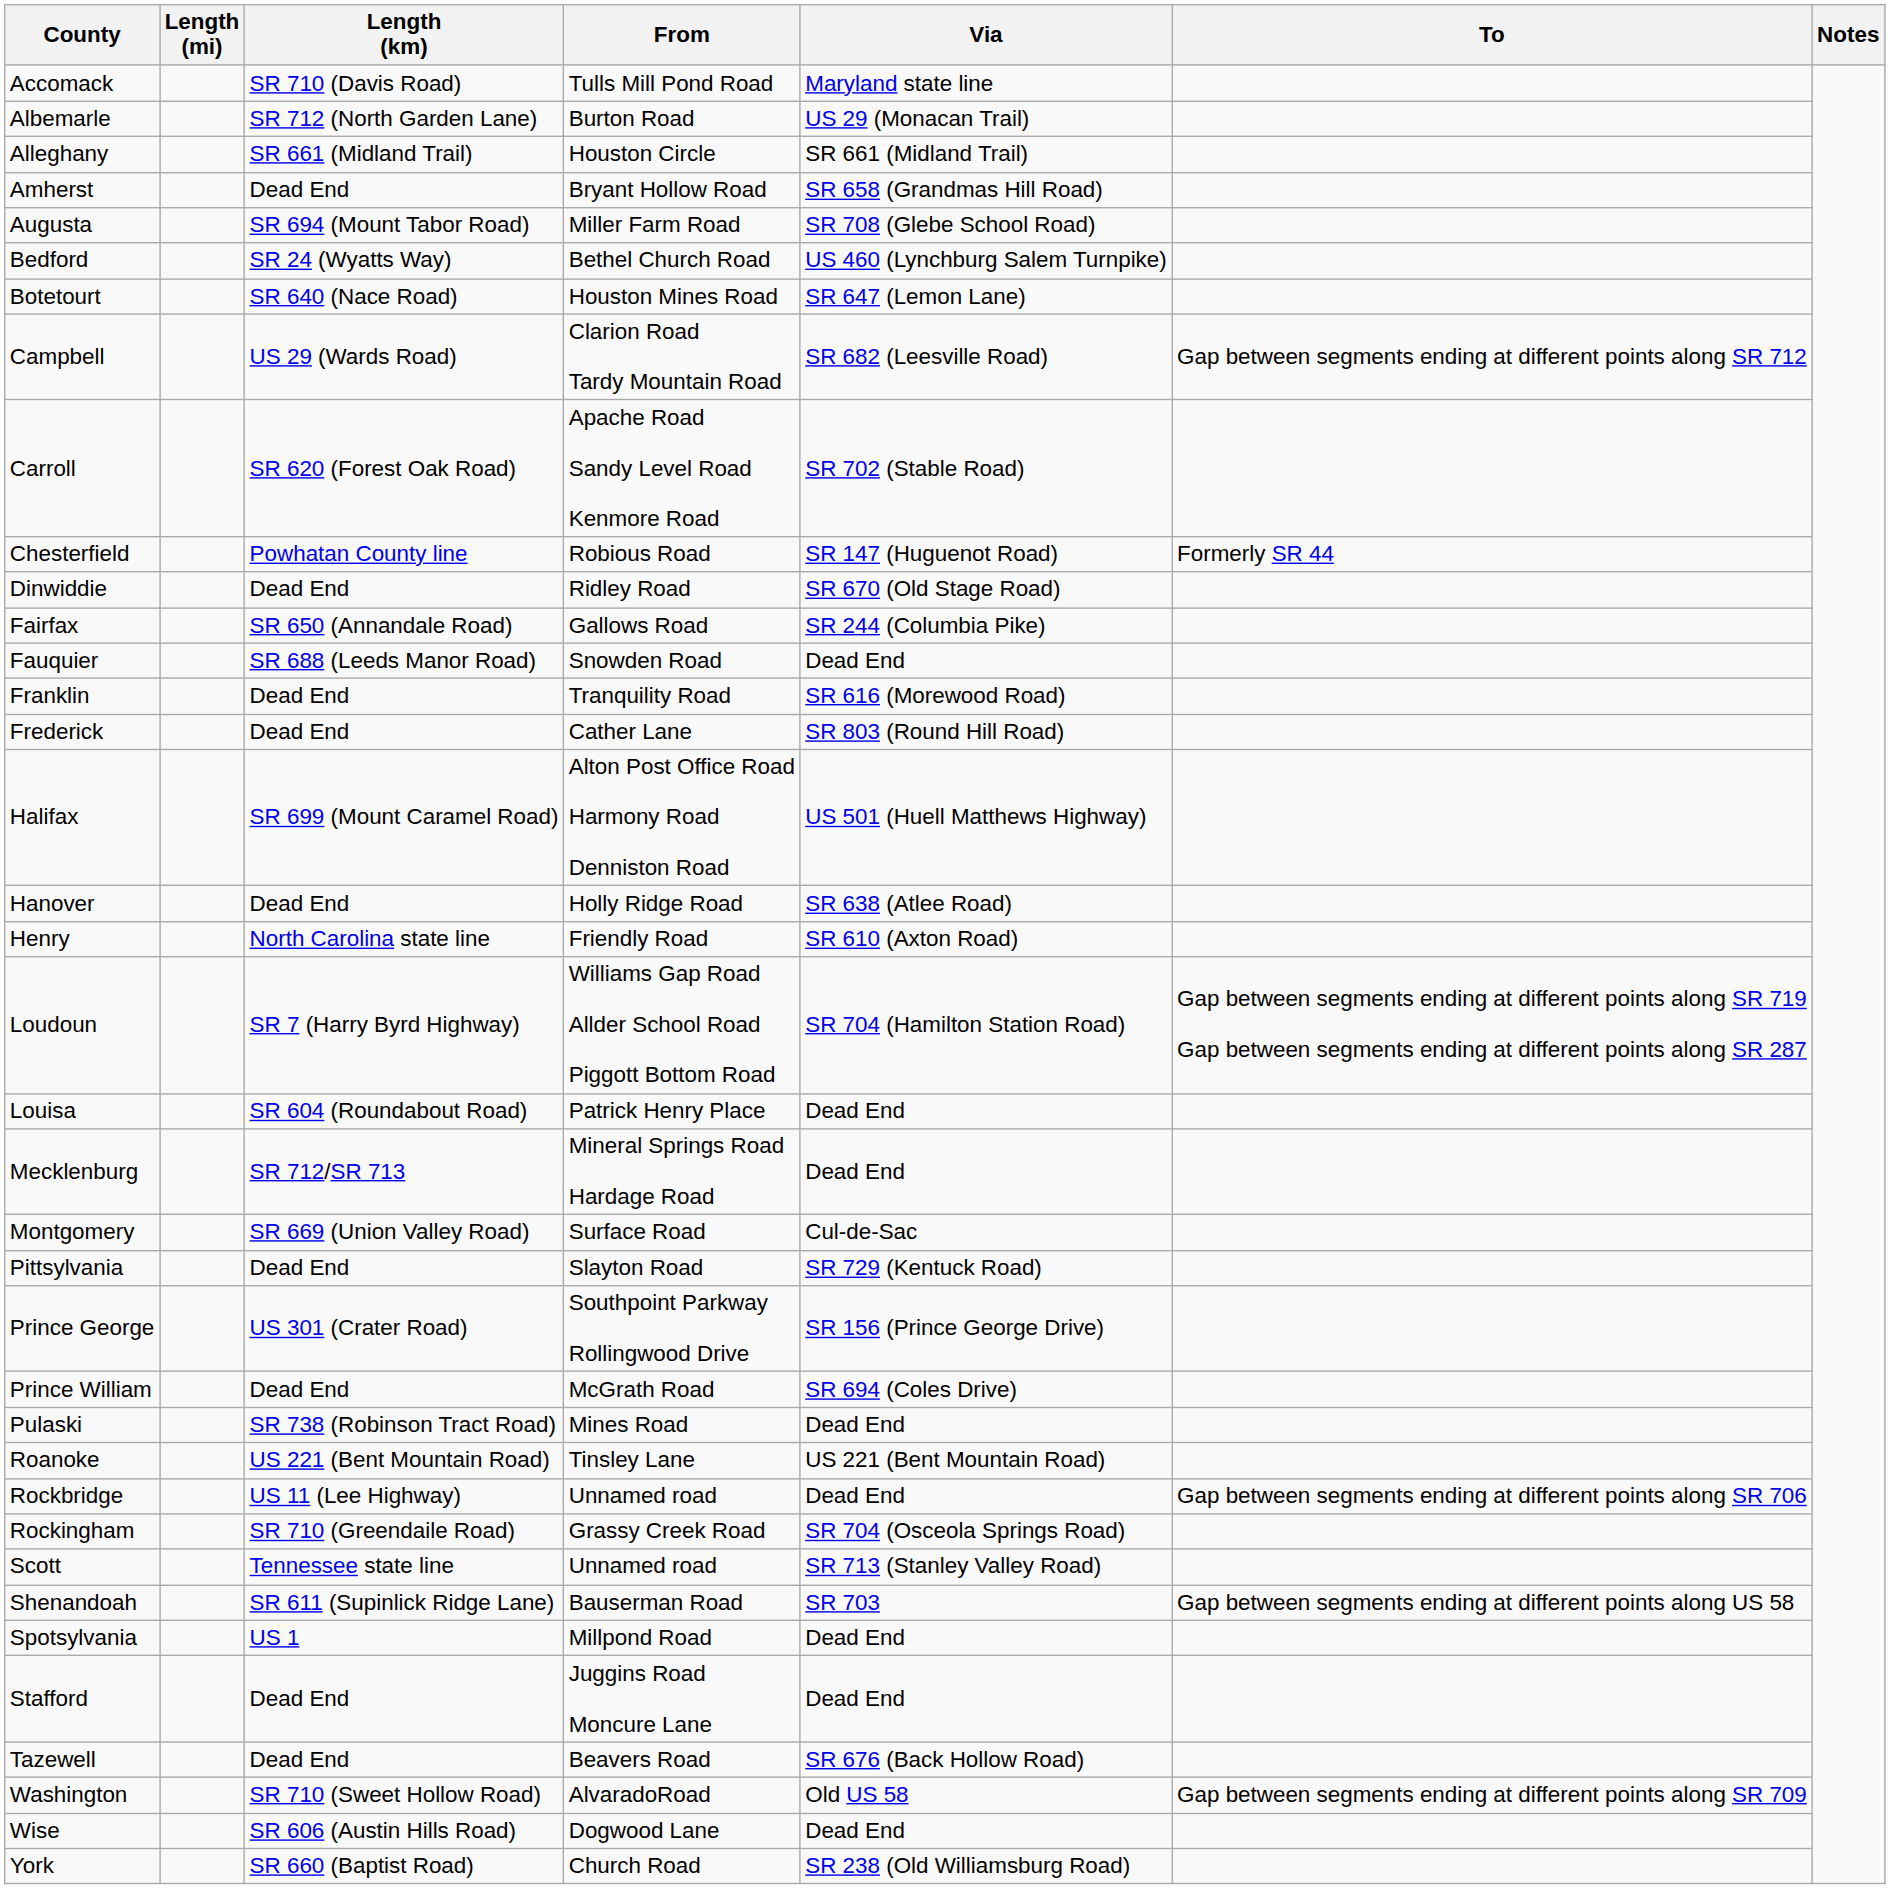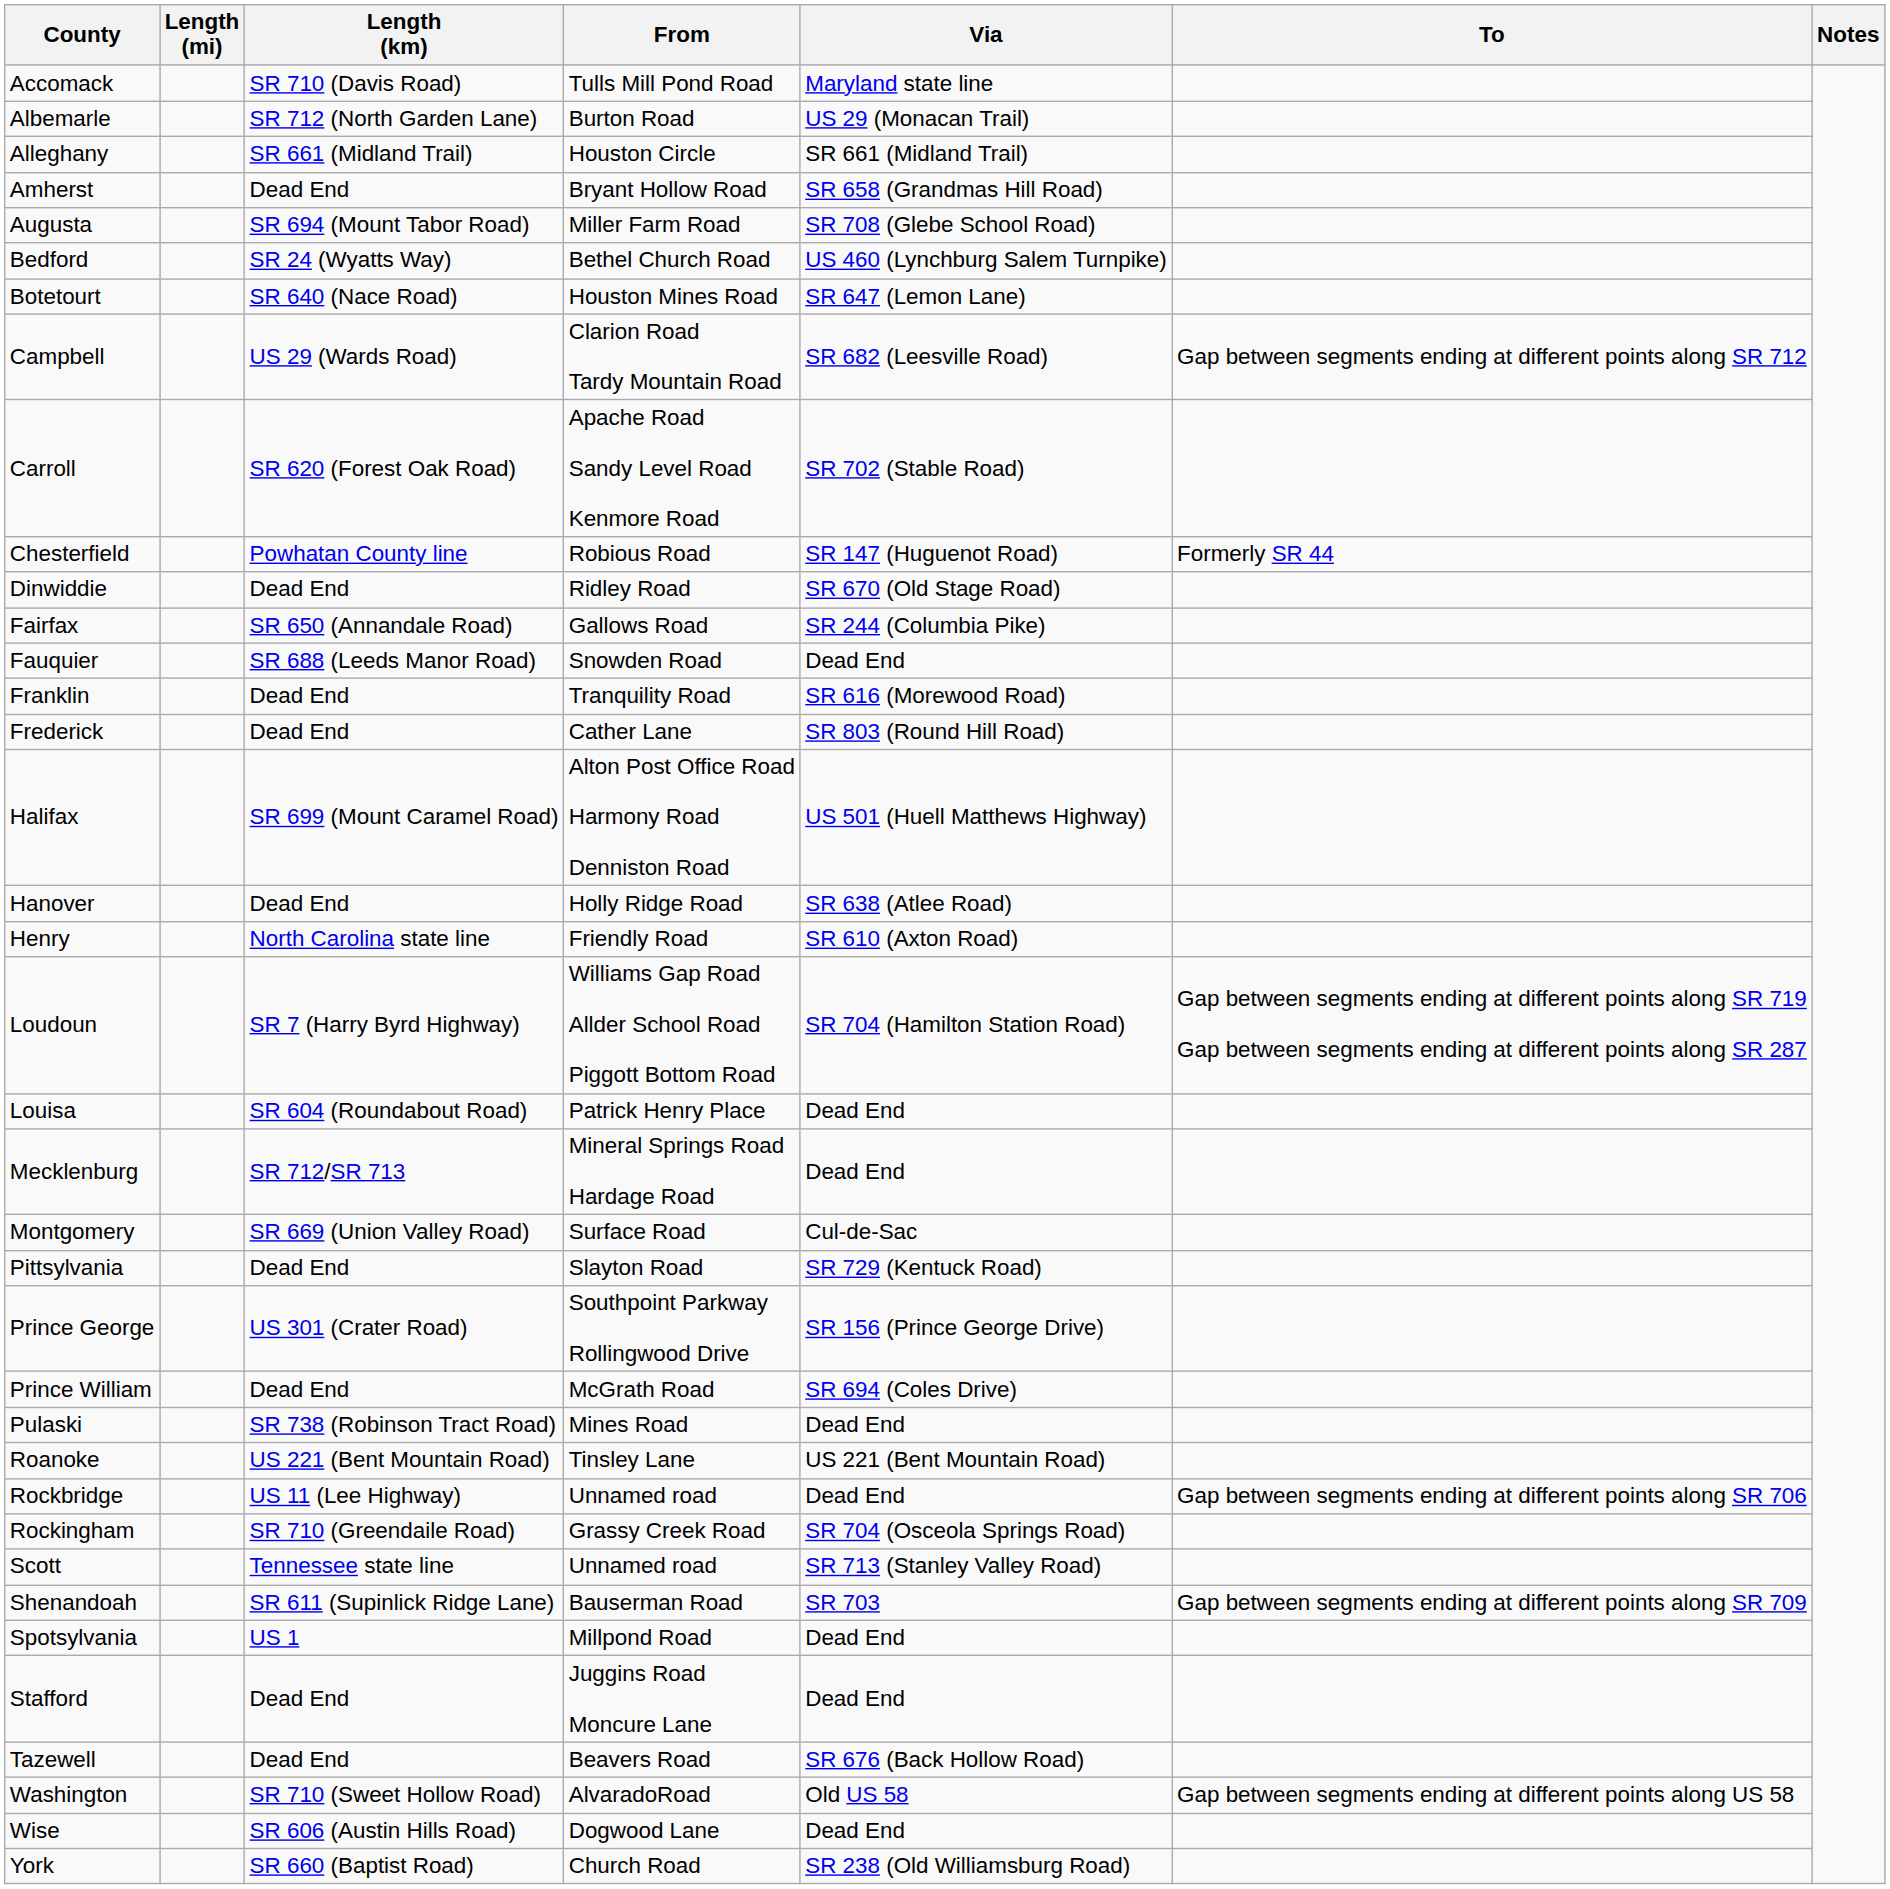(1486, 1602) Gap between segments ending at different points along US 58 -> (1492, 1602) Gap between segments ending at different points along SR 709
(1492, 1794) Gap between segments ending at different points along SR 709 -> (1486, 1794) Gap between segments ending at different points along US 58
